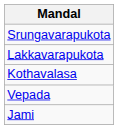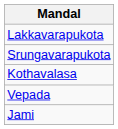(59, 34) Srungavarapukota -> (55, 34) Lakkavarapukota
(55, 54) Lakkavarapukota -> (59, 54) Srungavarapukota
